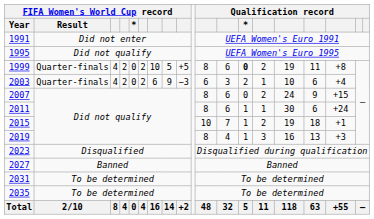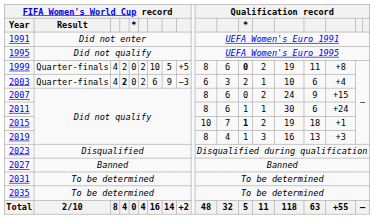(125, 81) normal -> (125, 81) bold
(246, 123) normal -> (246, 123) bold
